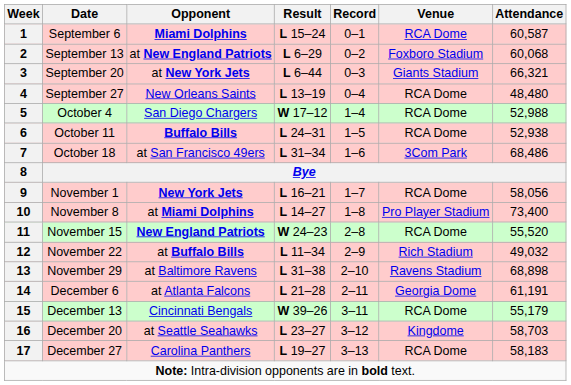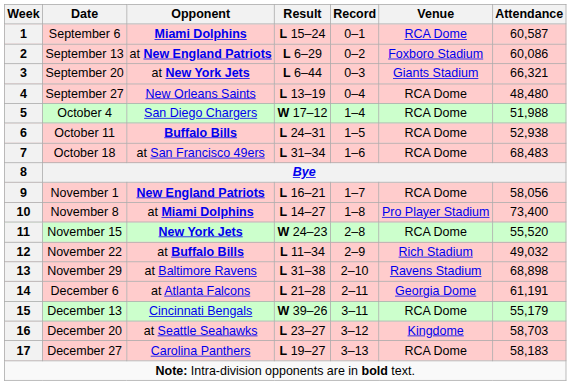(529, 53) 60,068 -> (529, 53) 60,086
(529, 113) 52,988 -> (529, 113) 51,988
(436, 152) 3Com Park -> (436, 152) RCA Dome
(529, 152) 68,486 -> (529, 152) 68,483
(201, 192) New York Jets -> (201, 192) New England Patriots
(201, 232) New England Patriots -> (201, 232) New York Jets
